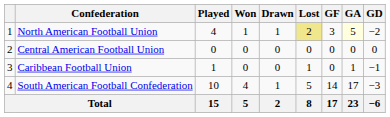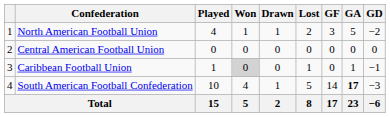(309, 31) khaki background -> (309, 31) no background
(353, 31) lightyellow background -> (353, 31) no background
(245, 67) no background -> (245, 67) lightgrey background
(353, 85) normal -> (353, 85) bold
